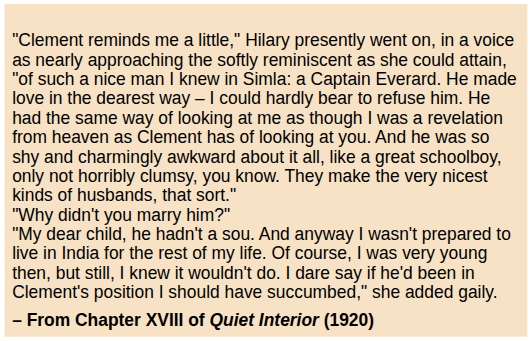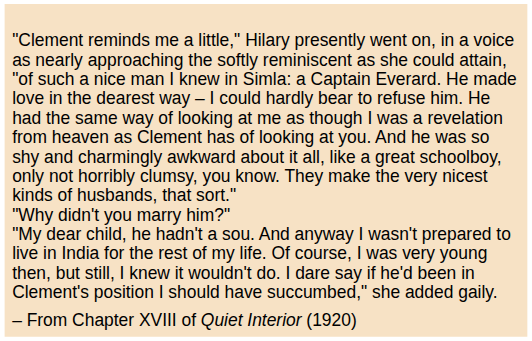(193, 320) bold -> (184, 320) normal
